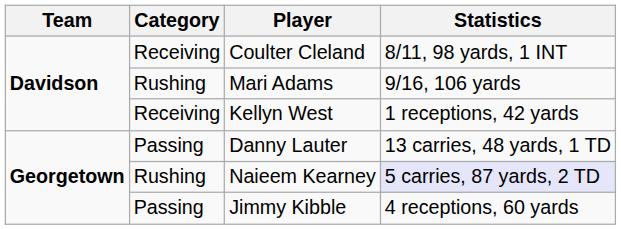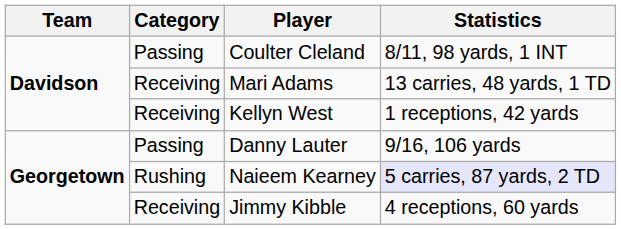(177, 51) Receiving -> (169, 51) Passing
(170, 83) Rushing -> (177, 83) Receiving
(453, 83) 9/16, 106 yards -> (498, 83) 13 carries, 48 yards, 1 TD
(498, 145) 13 carries, 48 yards, 1 TD -> (453, 145) 9/16, 106 yards
(169, 208) Passing -> (177, 208) Receiving
